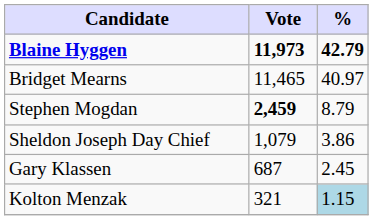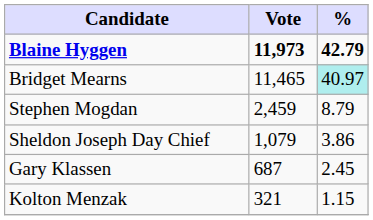(343, 79) no background -> (343, 79) paleturquoise background
(275, 109) bold -> (275, 109) normal
(338, 199) lightblue background -> (338, 199) no background
